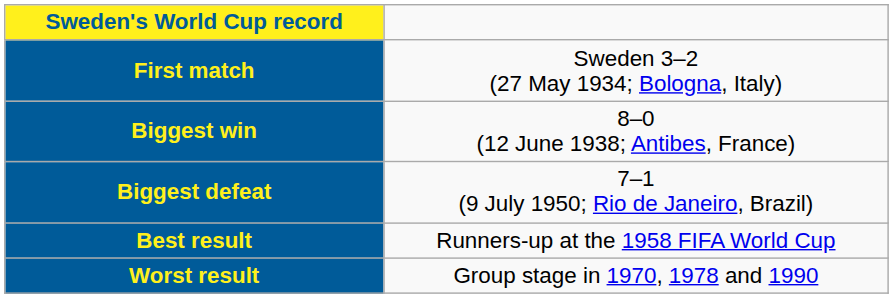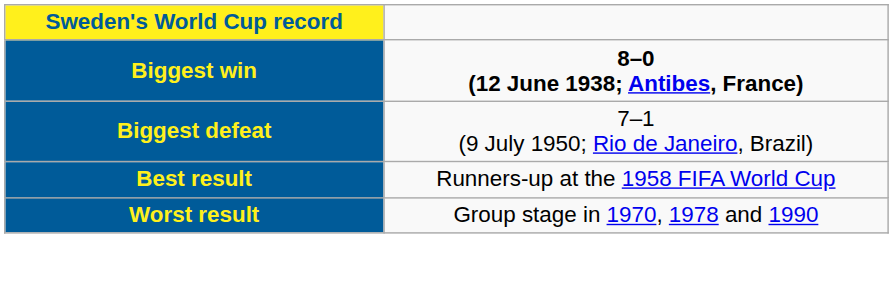- row: (194, 70)
(636, 131) normal -> (636, 70) bold
